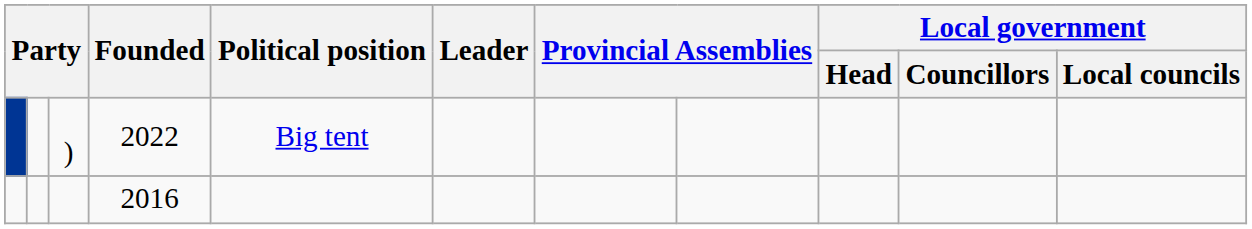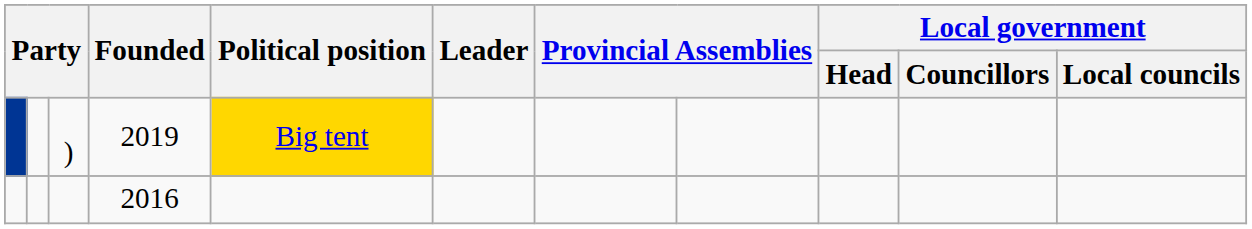(150, 136) 2022 -> (150, 136) 2019
(322, 136) no background -> (322, 136) gold background
